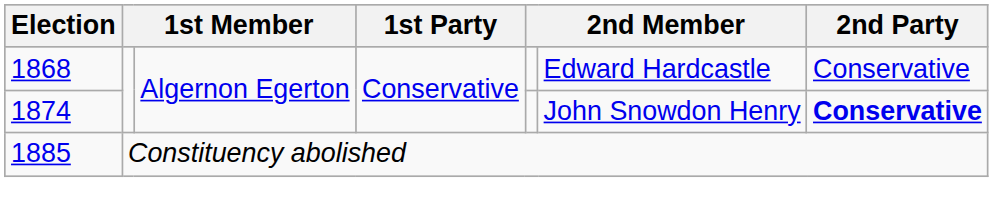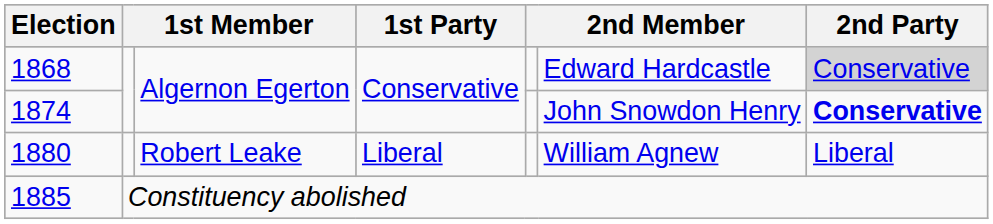(891, 68) no background -> (891, 68) lightgrey background
+ row: (41, 153)
